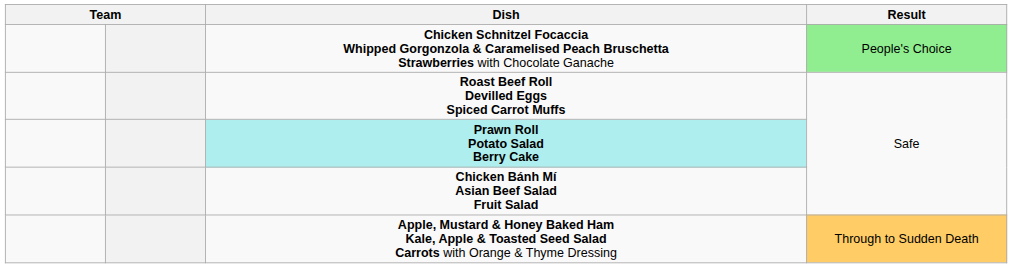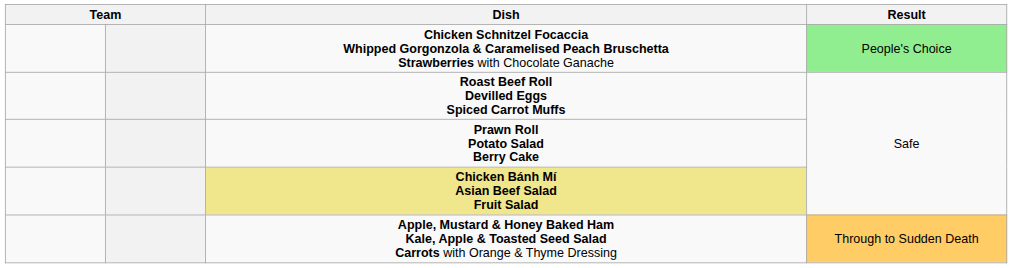(506, 144) paleturquoise background -> (506, 144) no background
(506, 191) no background -> (506, 191) khaki background
